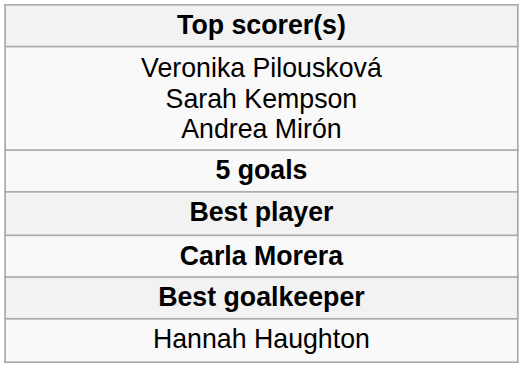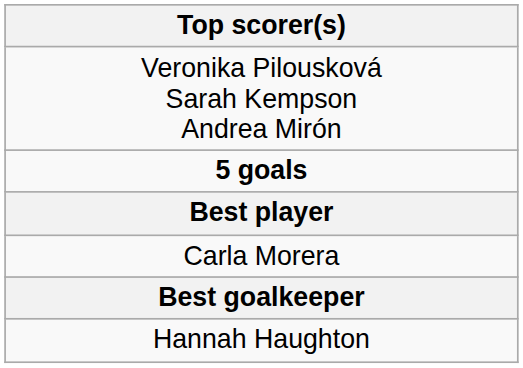(261, 255) bold -> (261, 255) normal
